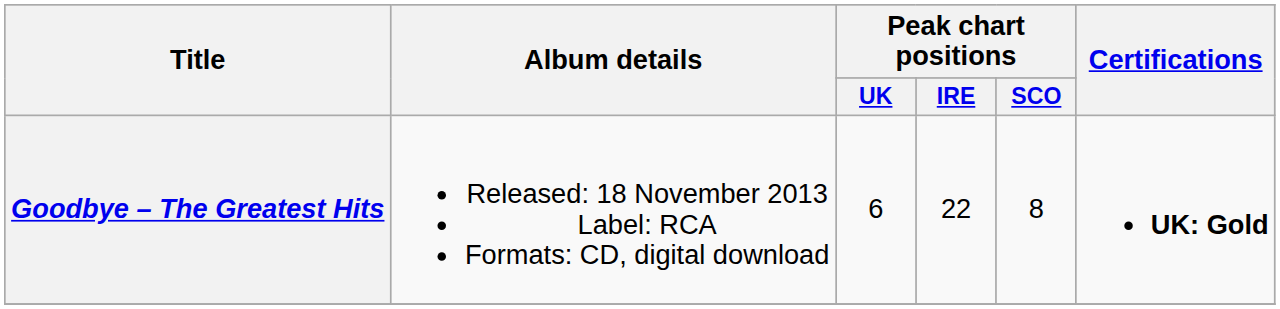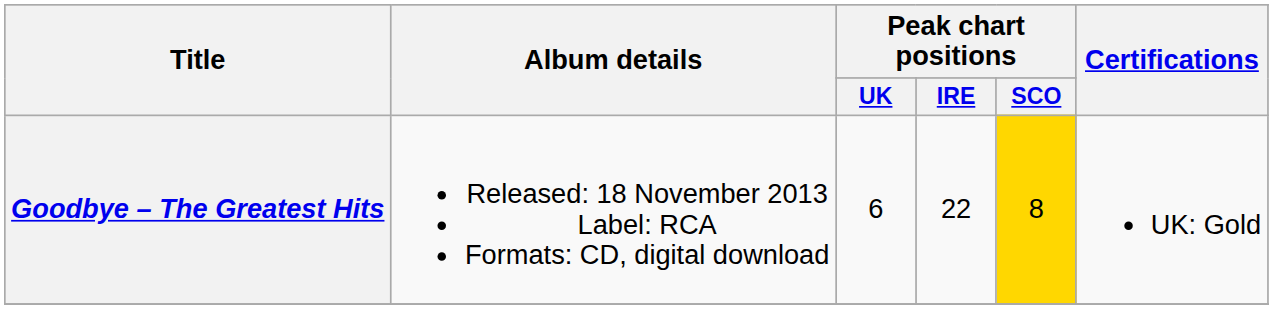(1036, 209) no background -> (1036, 209) gold background
(1176, 225) bold -> (1172, 225) normal
